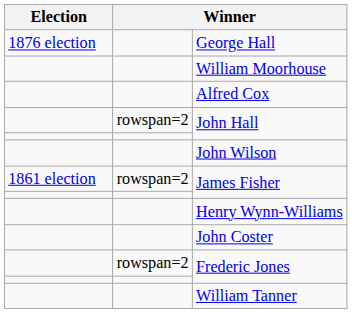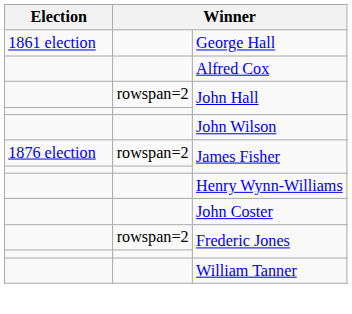(52, 42) 1876 election -> (52, 42) 1861 election
- row: (153, 69)
(52, 178) 1861 election -> (52, 152) 1876 election
